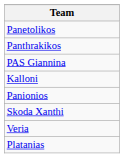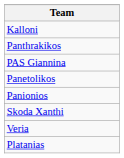(31, 29) Panetolikos -> (22, 29) Kalloni
(22, 79) Kalloni -> (31, 79) Panetolikos
